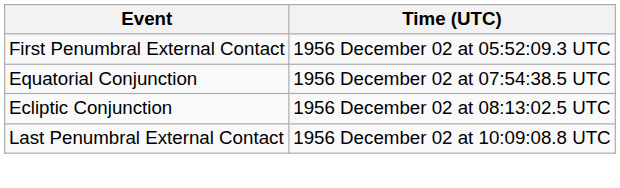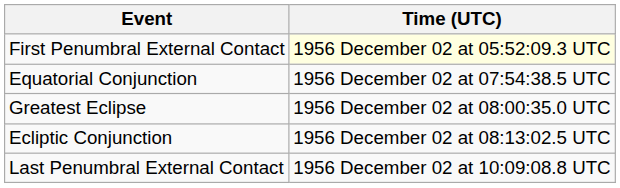(452, 49) no background -> (452, 49) lightyellow background
+ row: (78, 108)
